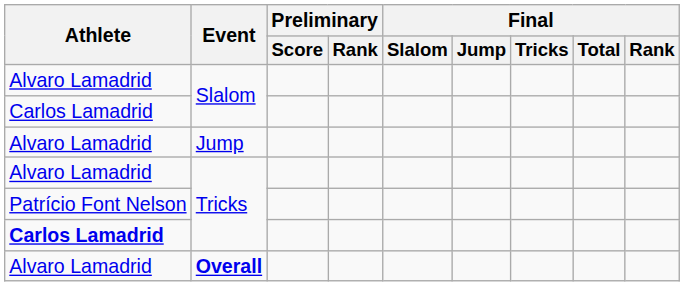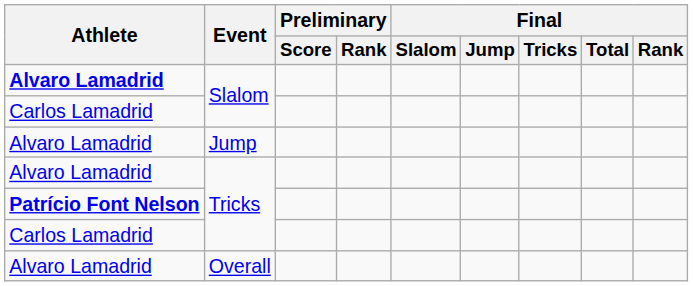(81, 81) normal -> (86, 81) bold
(98, 204) normal -> (104, 204) bold
(86, 235) bold -> (81, 235) normal
(229, 266) bold -> (240, 266) normal
